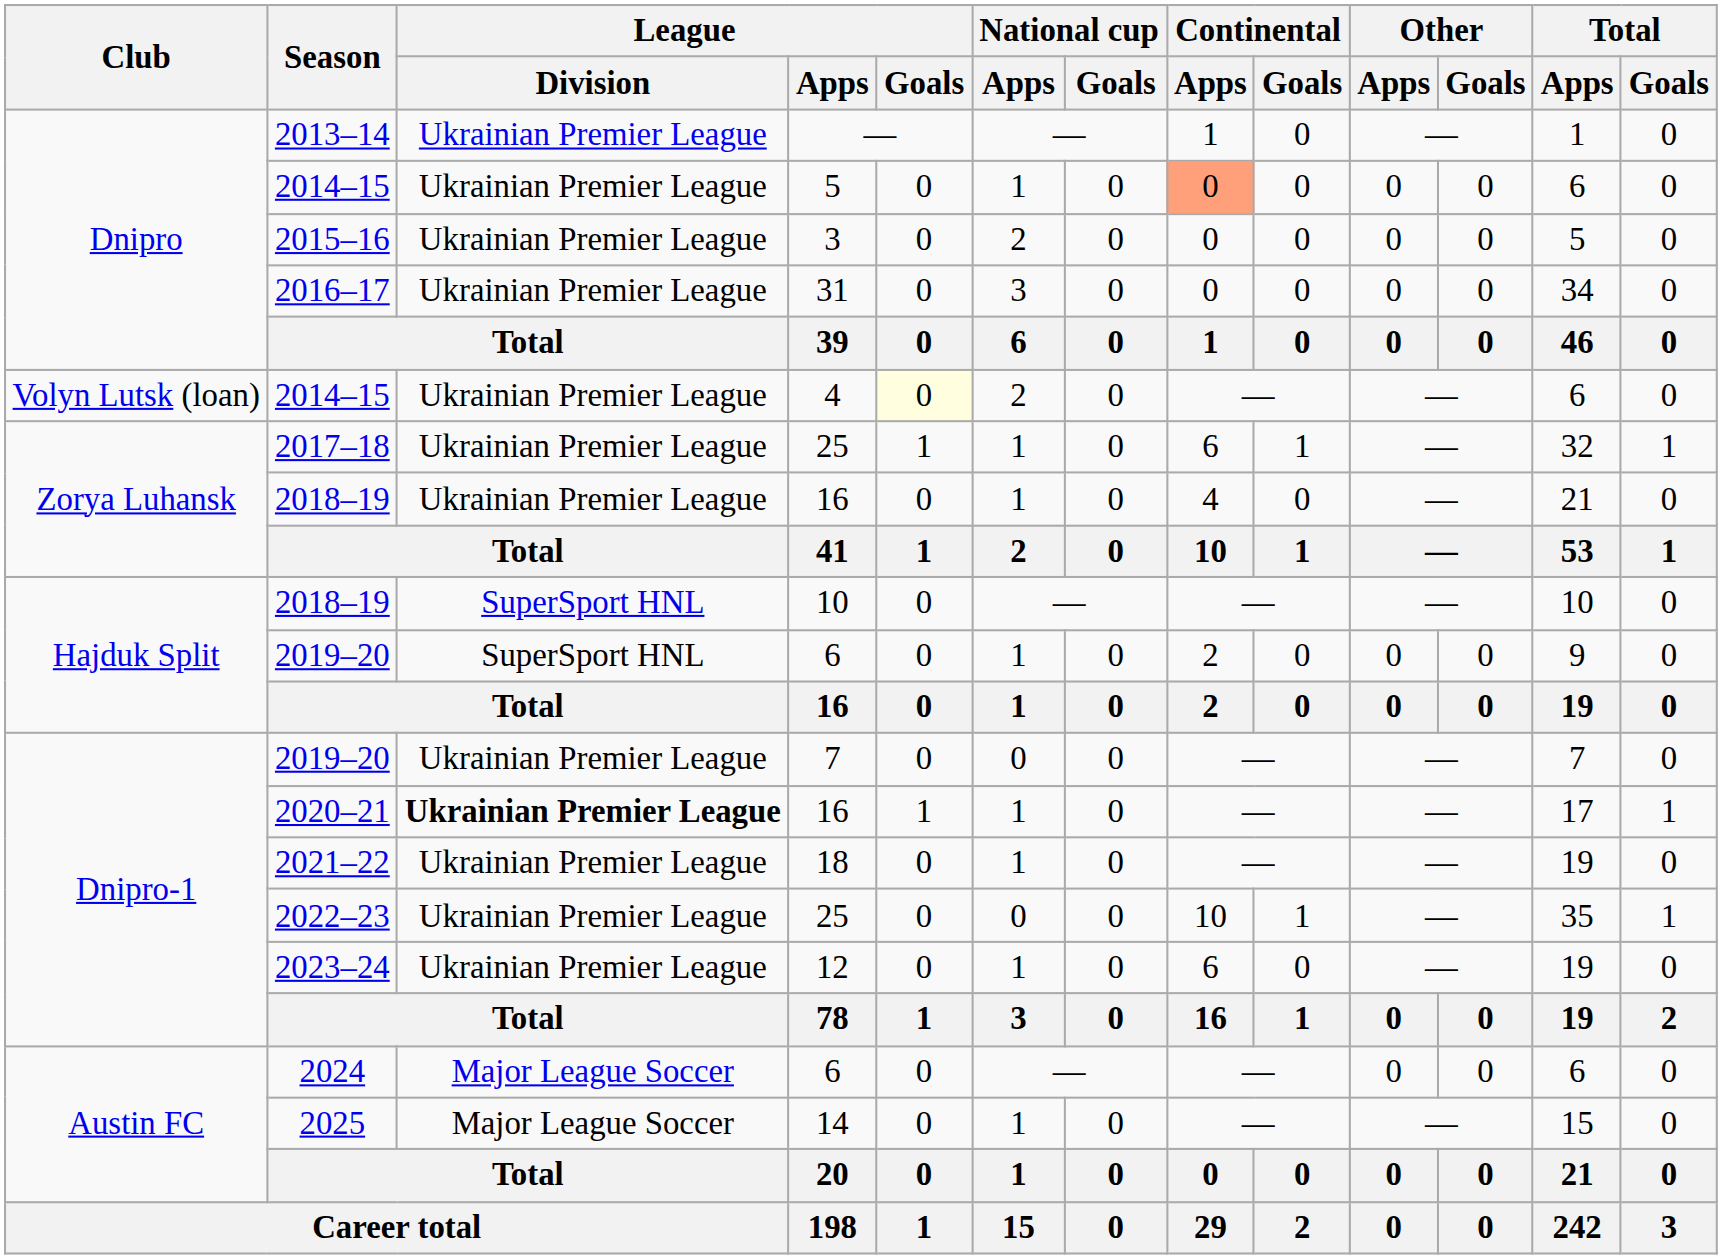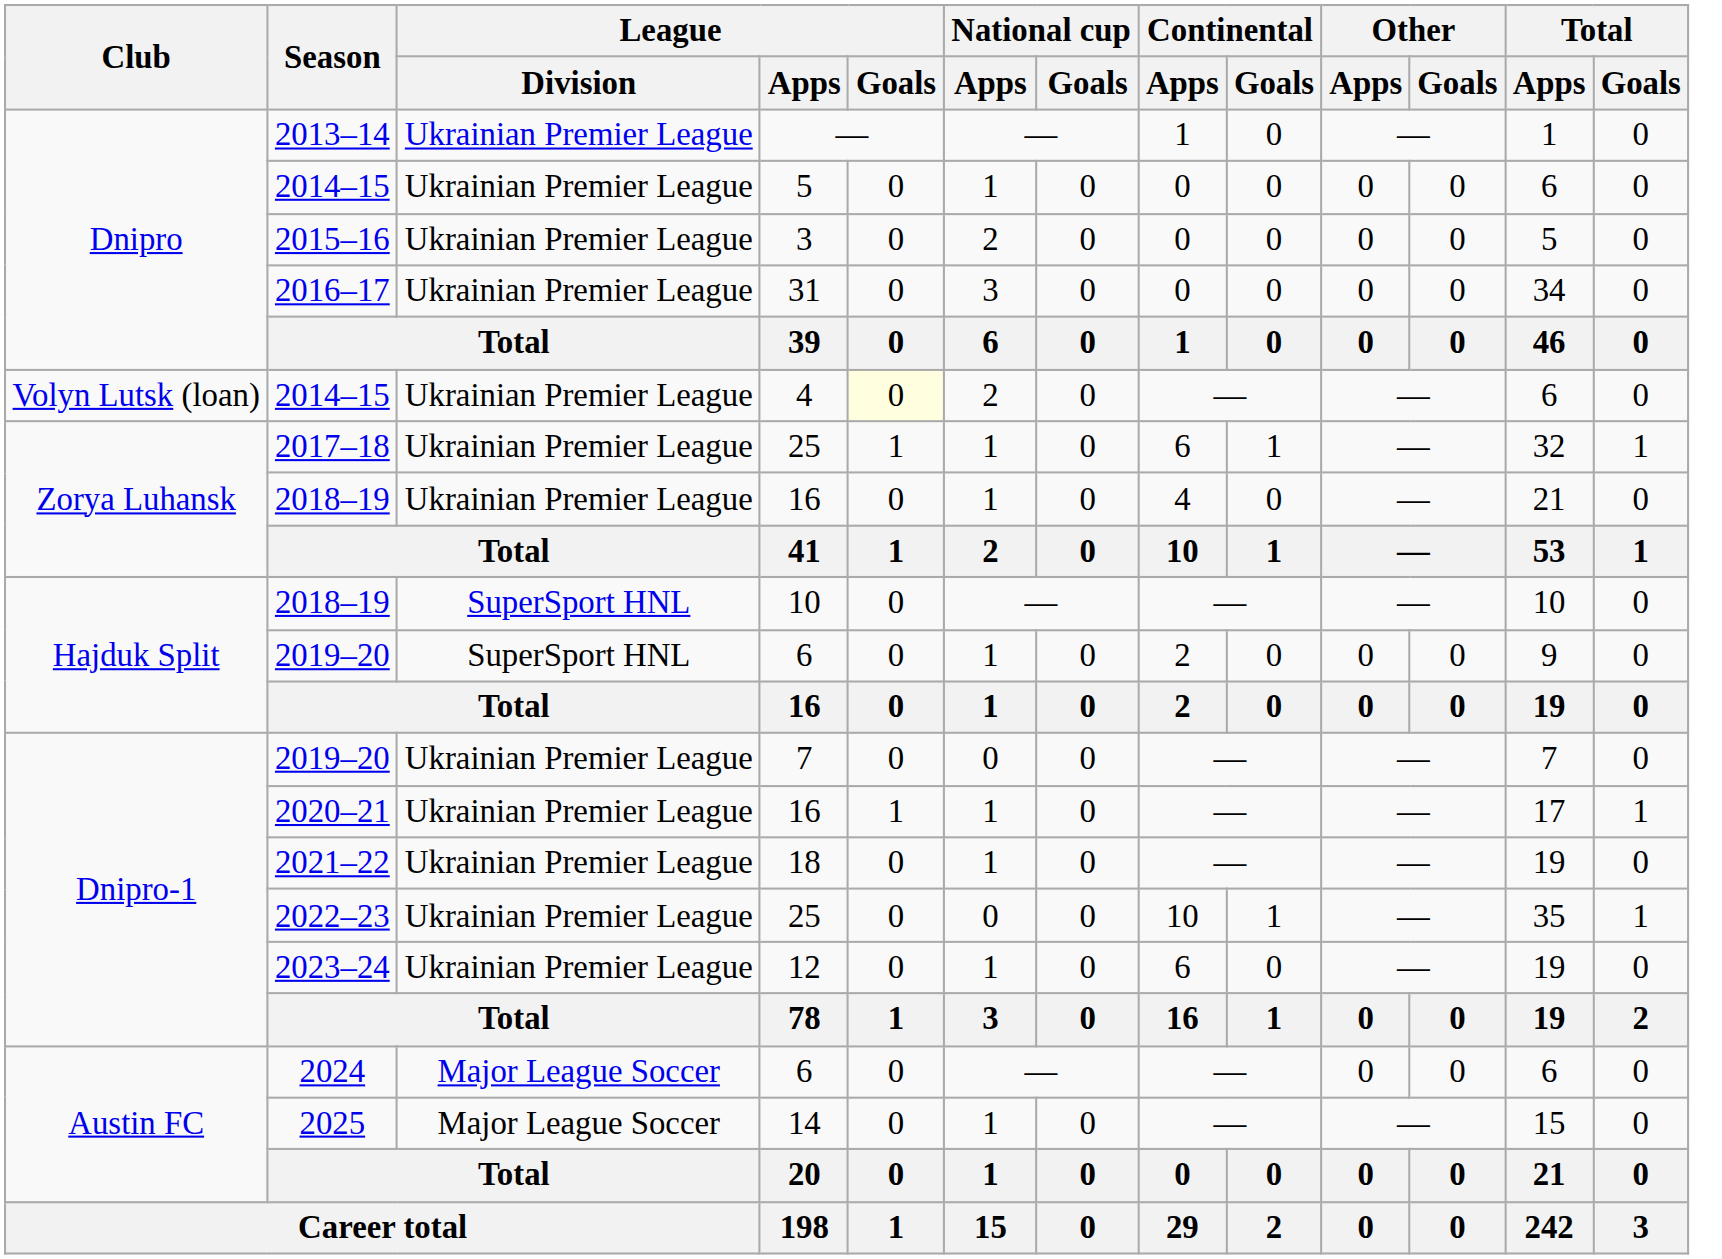(1210, 186) lightsalmon background -> (1182, 186) no background
(593, 810) bold -> (579, 810) normal
